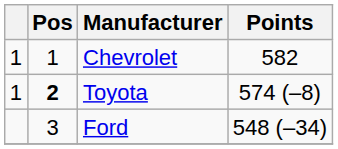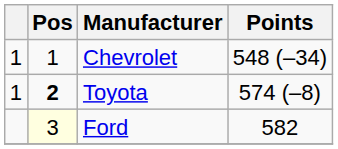(280, 57) 582 -> (280, 57) 548 (–34)
(53, 127) no background -> (53, 127) lightyellow background
(280, 127) 548 (–34) -> (280, 127) 582
